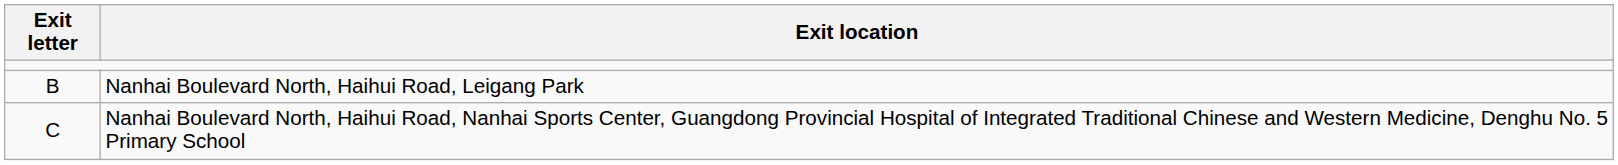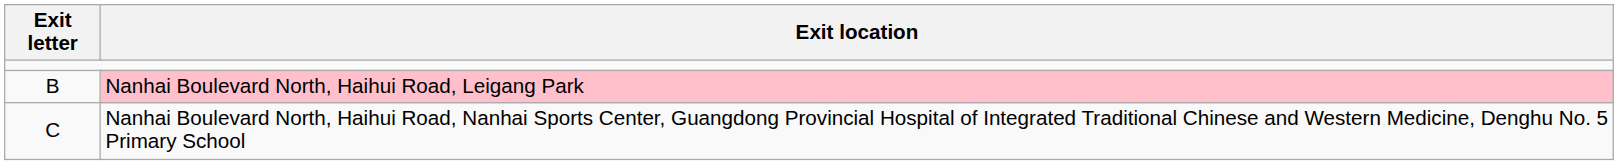(345, 86) no background -> (345, 86) pink background
